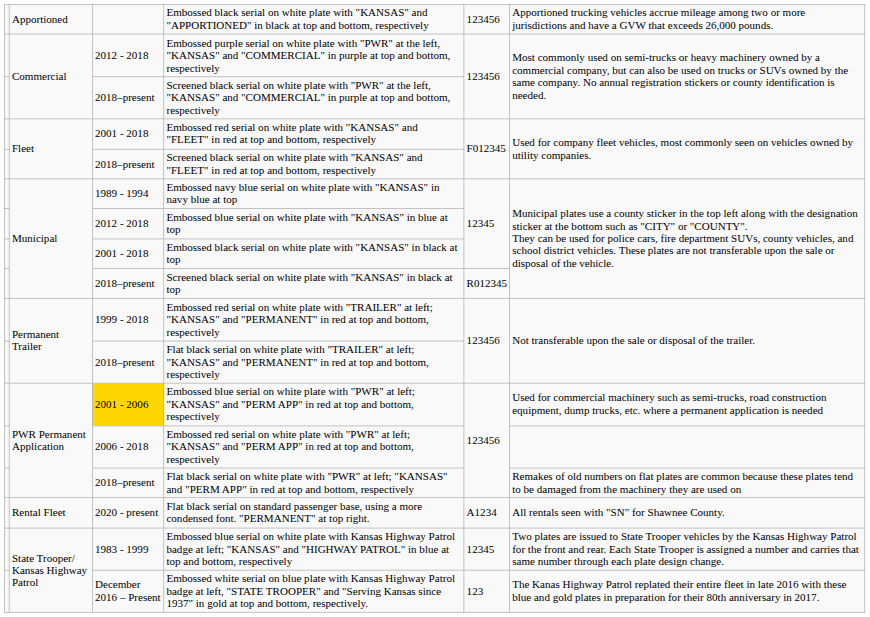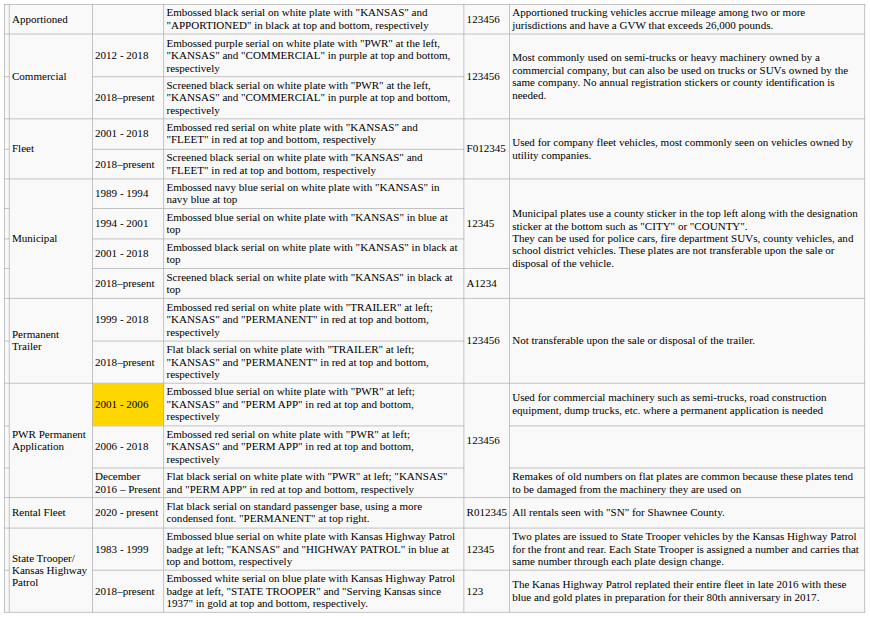(122, 223) 2012 - 2018 -> (122, 223) 1994 - 2001
(487, 283) R012345 -> (482, 283) A1234
(125, 483) 2018–present -> (128, 483) December 2016 – Present
(482, 512) A1234 -> (487, 512) R012345
(128, 591) December 2016 – Present -> (125, 591) 2018–present
